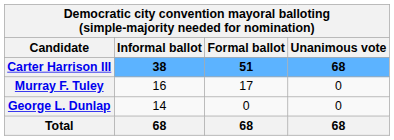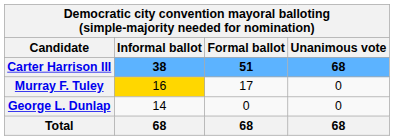(159, 86) no background -> (159, 86) gold background
